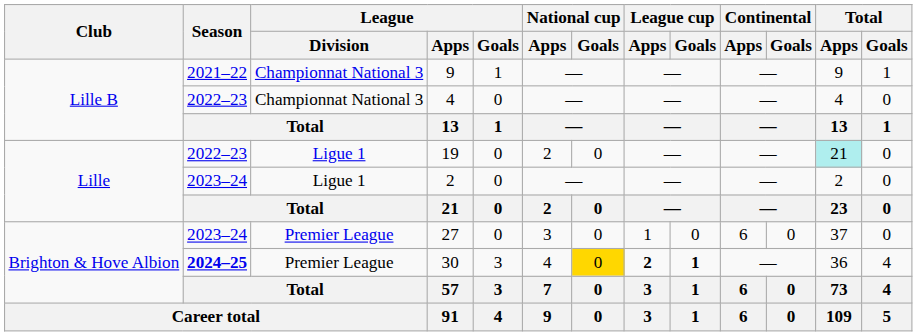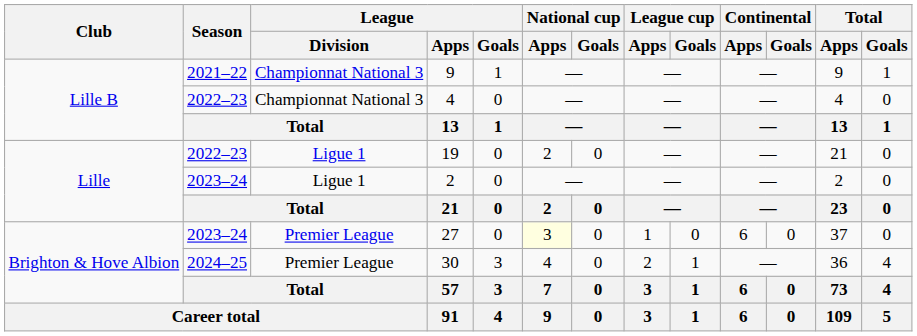(839, 153) paleturquoise background -> (839, 153) no background
(547, 235) no background -> (547, 235) lightyellow background
(217, 262) bold -> (217, 262) normal
(598, 262) gold background -> (598, 262) no background
(647, 262) bold -> (647, 262) normal
(695, 262) bold -> (695, 262) normal
